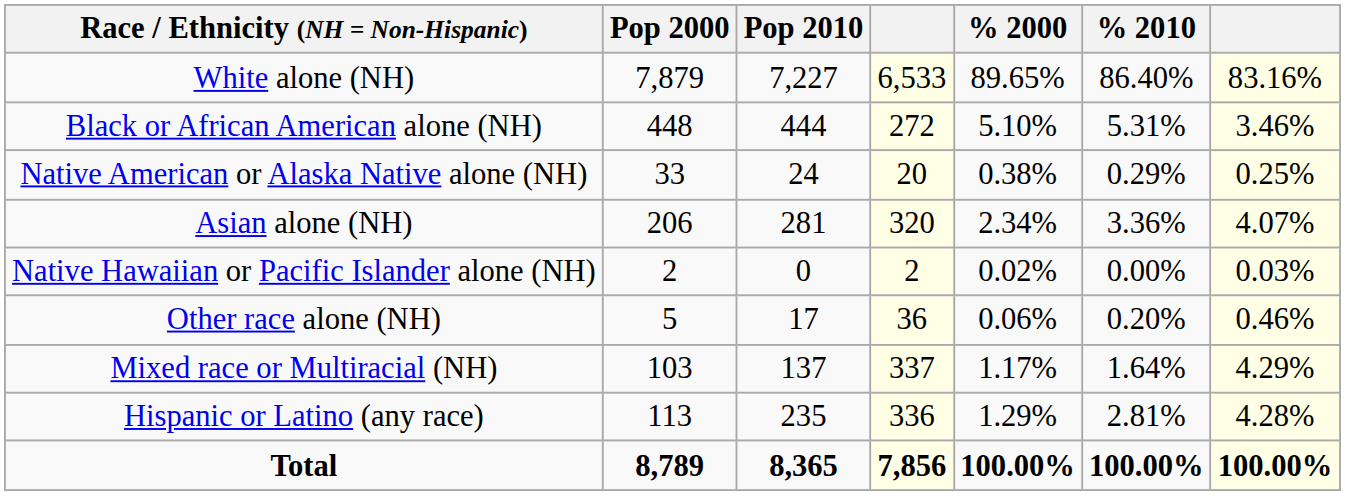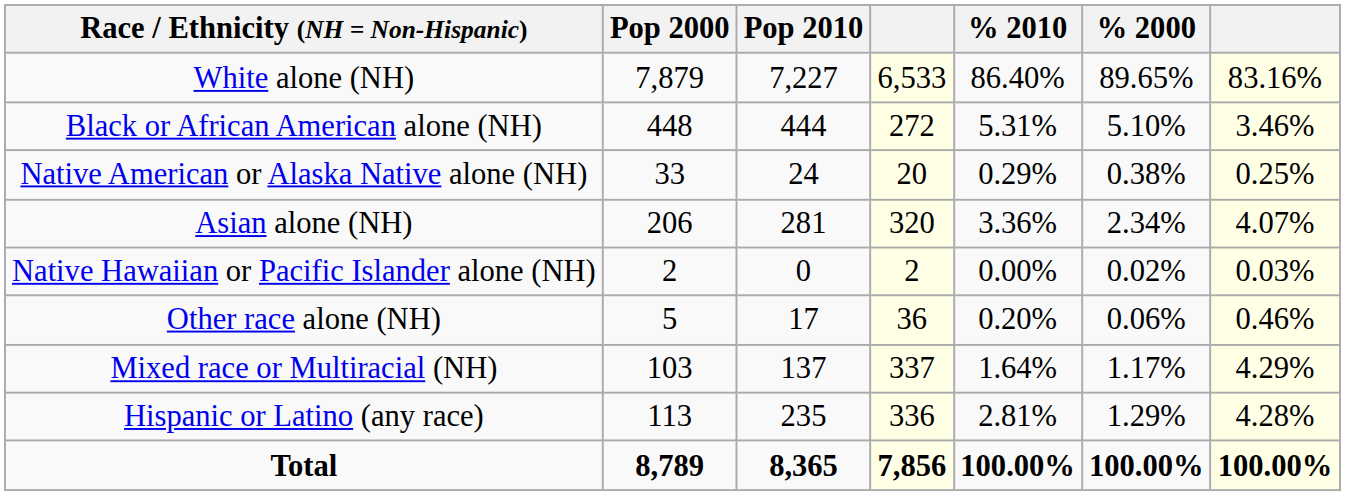columns swapped: (1018, 28) <-> (1146, 28)
